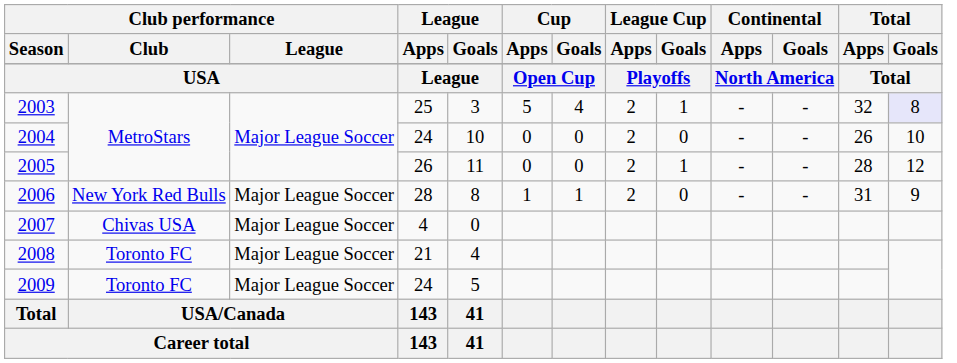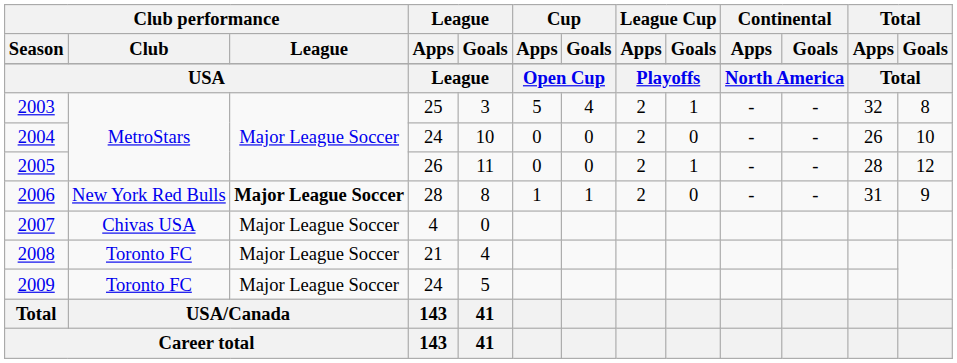(915, 107) lavender background -> (925, 107) no background
(314, 195) normal -> (319, 195) bold
